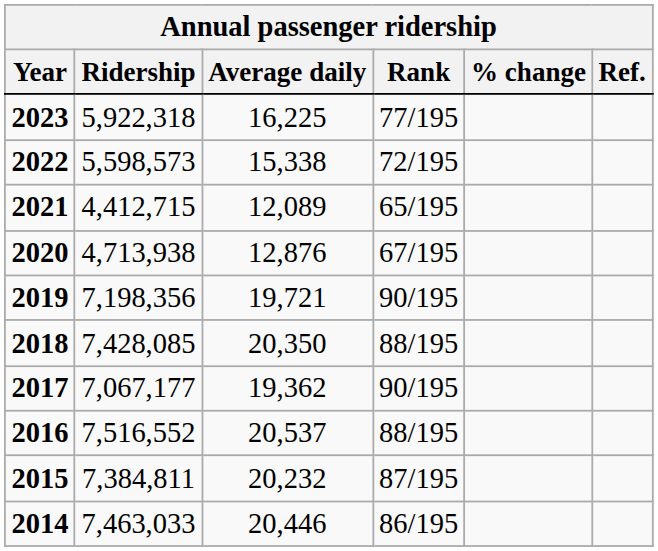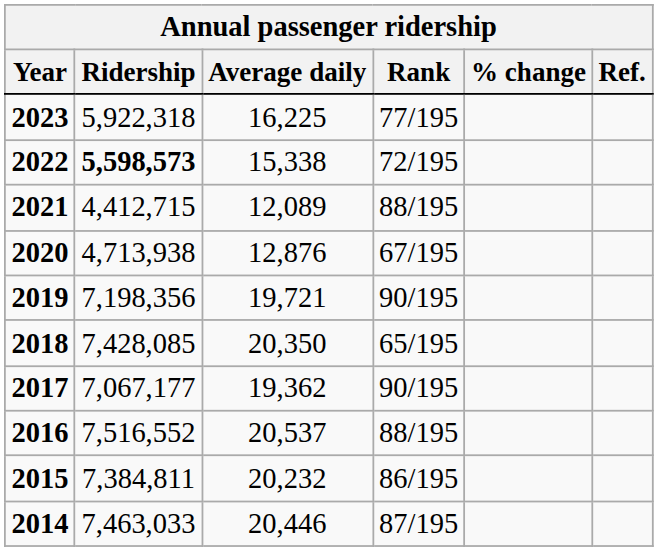(139, 162) normal -> (139, 162) bold
(419, 207) 65/195 -> (419, 207) 88/195
(419, 342) 88/195 -> (419, 342) 65/195
(419, 478) 87/195 -> (419, 478) 86/195
(419, 523) 86/195 -> (419, 523) 87/195
